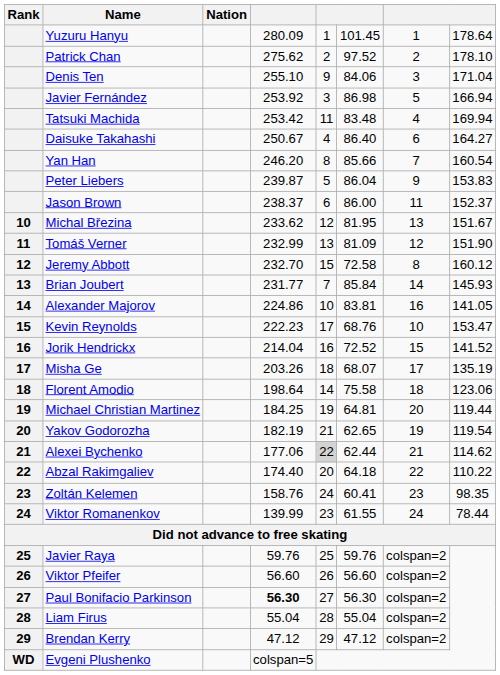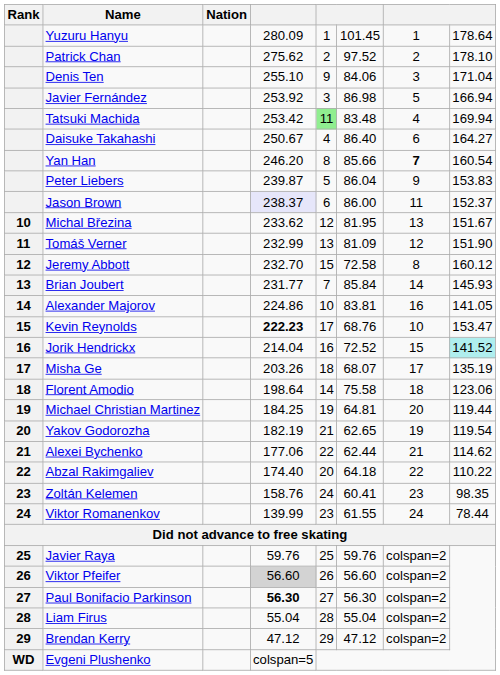(327, 118) no background -> (327, 118) lightgreen background
(416, 160) normal -> (416, 160) bold
(283, 202) no background -> (283, 202) lavender background
(283, 327) normal -> (283, 327) bold
(472, 347) no background -> (472, 347) paleturquoise background
(327, 451) lightgrey background -> (327, 451) no background
(283, 576) no background -> (283, 576) lightgrey background
